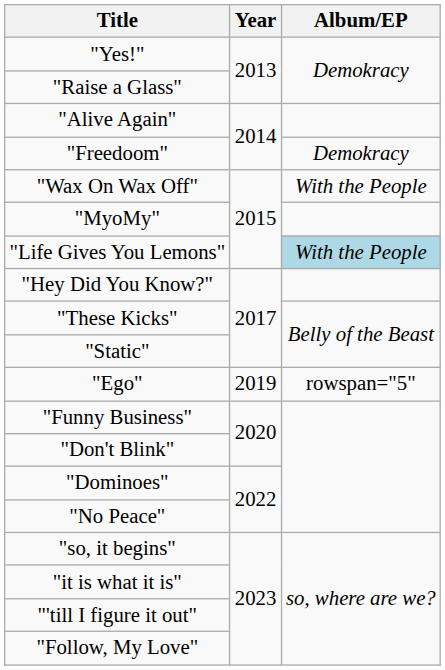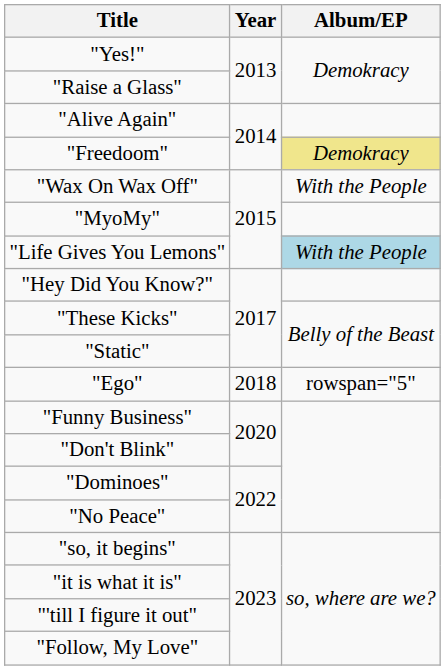(361, 152) no background -> (361, 152) khaki background
(256, 383) 2019 -> (256, 383) 2018
